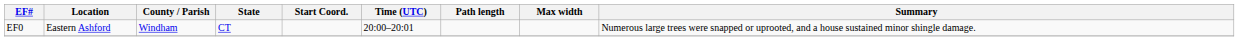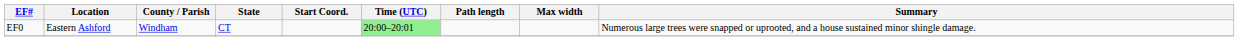(389, 28) no background -> (389, 28) lightgreen background
